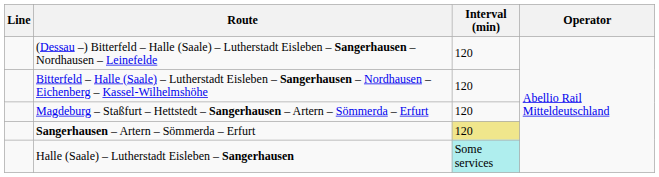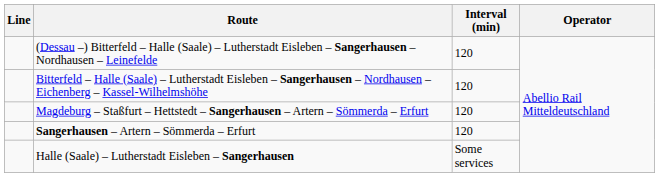(464, 130) khaki background -> (464, 130) no background
(474, 156) paleturquoise background -> (474, 156) no background
